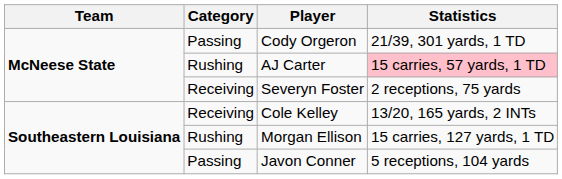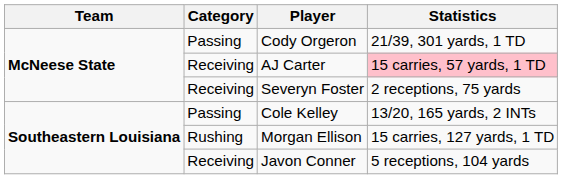(215, 64) Rushing -> (221, 64) Receiving
(221, 113) Receiving -> (214, 113) Passing
(214, 161) Passing -> (221, 161) Receiving
